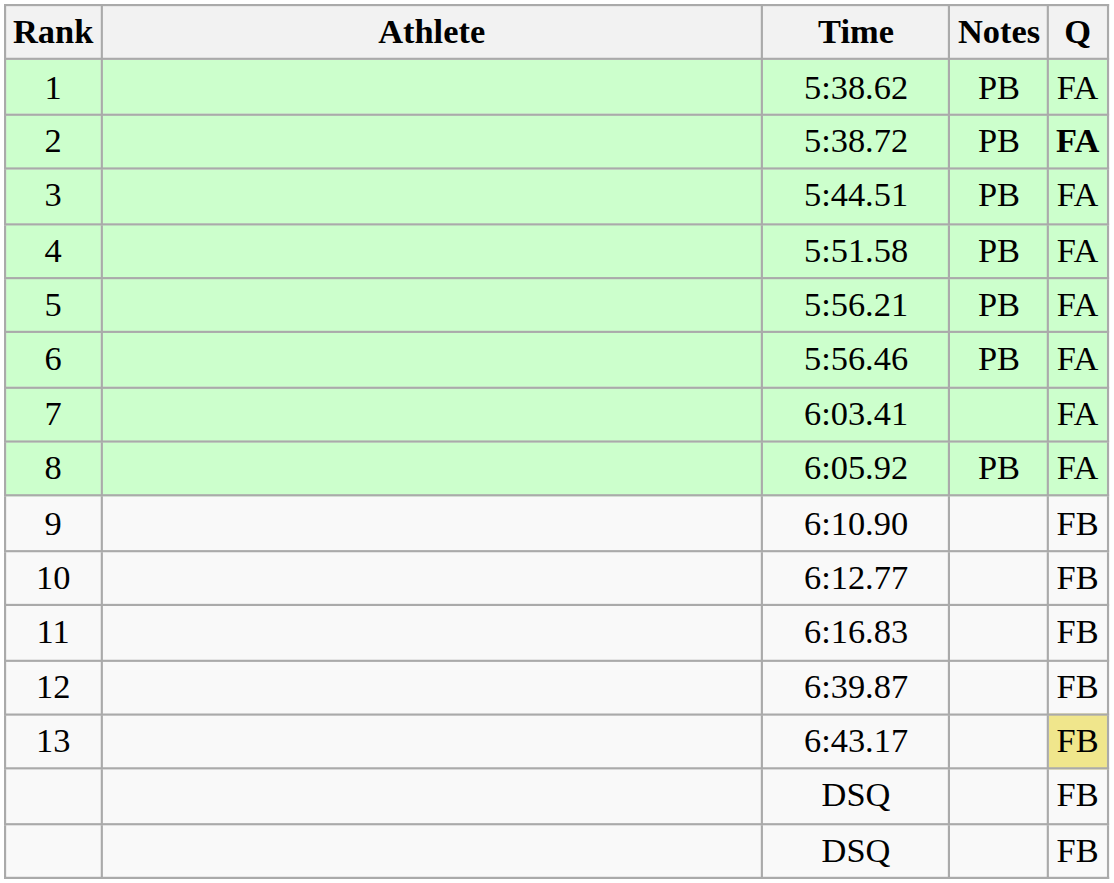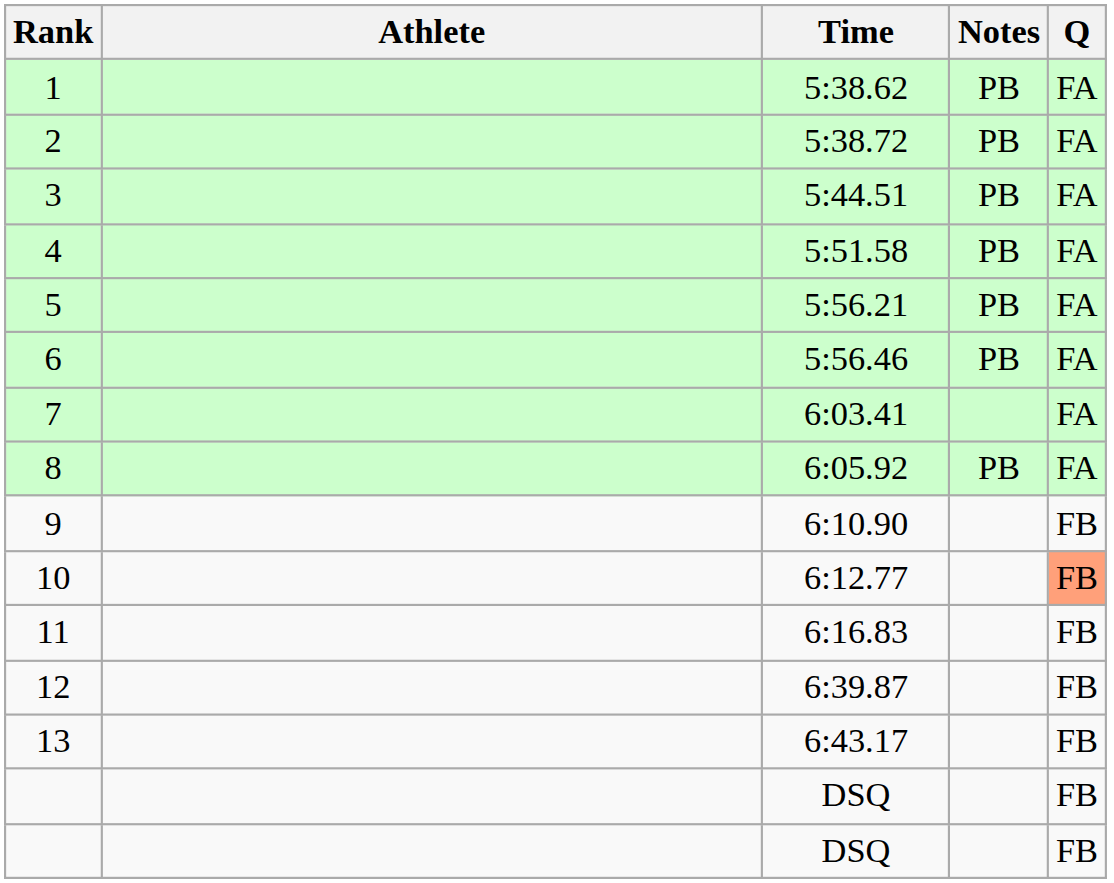(1078, 140) bold -> (1077, 140) normal
(1078, 577) no background -> (1077, 577) lightsalmon background
(1078, 741) khaki background -> (1077, 741) no background
